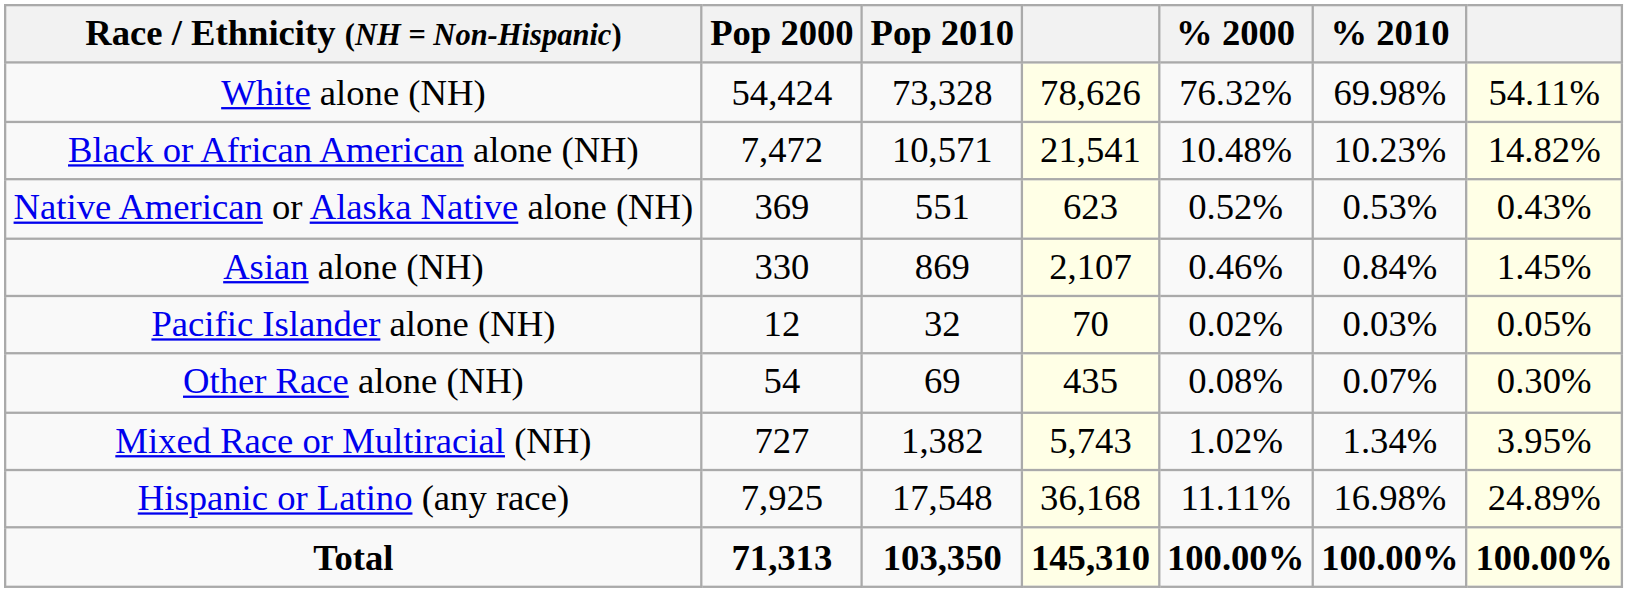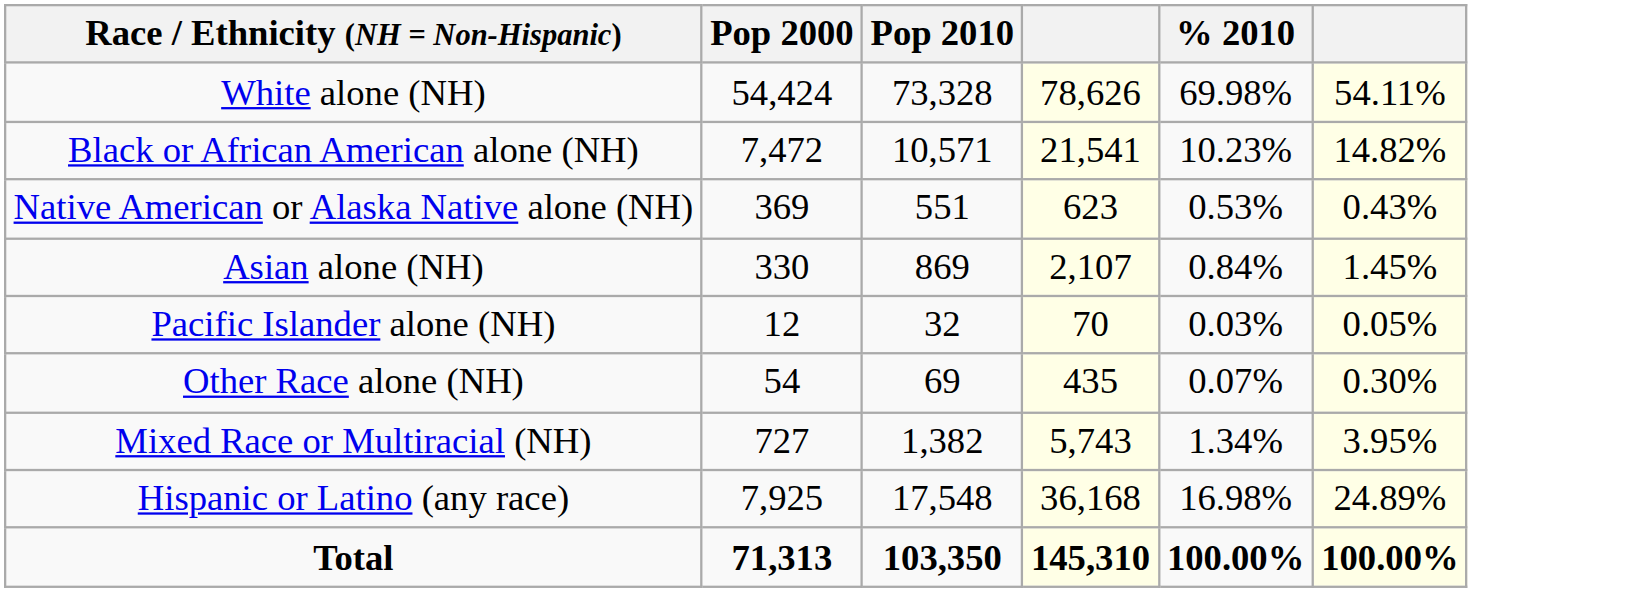- column: (1236, 33)
